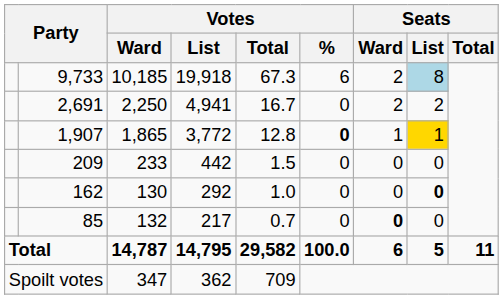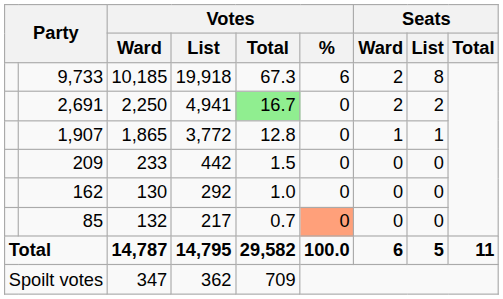(439, 76) lightblue background -> (439, 76) no background
(278, 105) no background -> (278, 105) lightgreen background
(345, 134) bold -> (345, 134) normal
(439, 134) gold background -> (439, 134) no background
(439, 192) bold -> (439, 192) normal
(345, 221) no background -> (345, 221) lightsalmon background
(398, 221) bold -> (398, 221) normal
